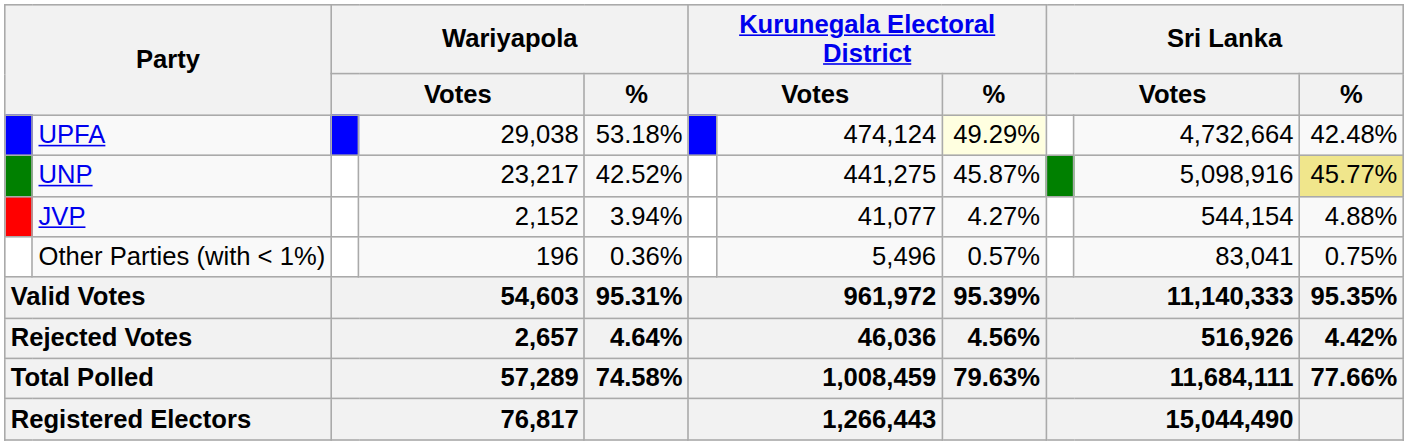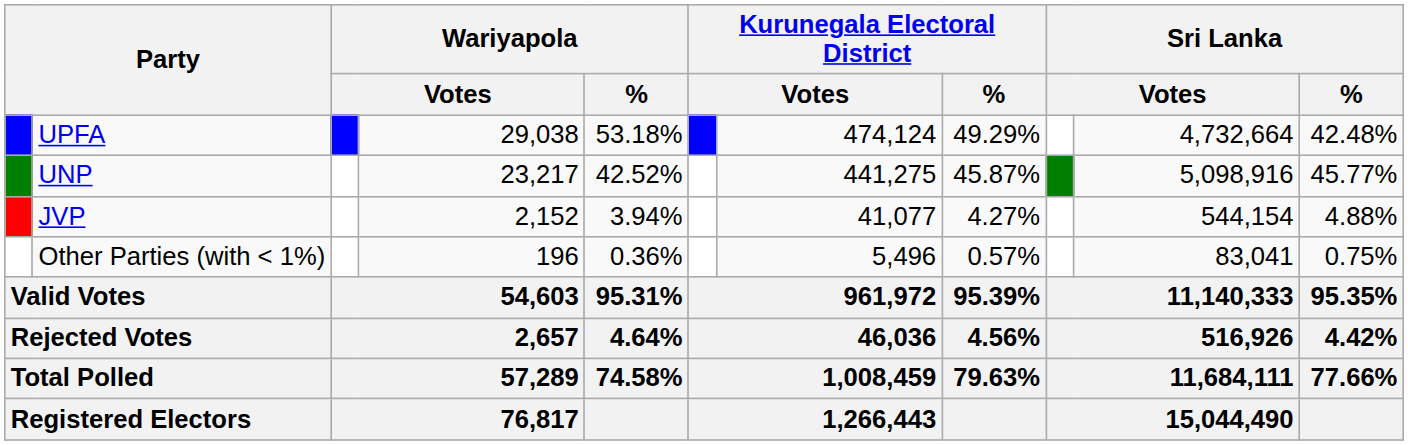(997, 134) lightyellow background -> (997, 134) no background
(1354, 175) khaki background -> (1354, 175) no background
